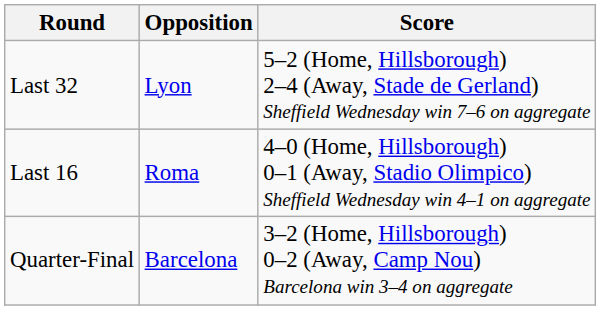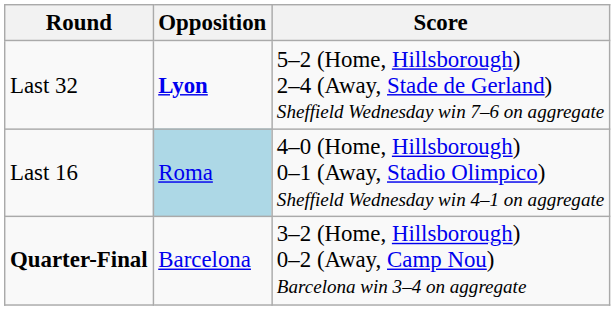(168, 84) normal -> (183, 84) bold
(172, 172) no background -> (186, 172) lightblue background
(72, 260) normal -> (79, 260) bold
